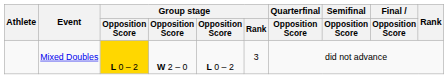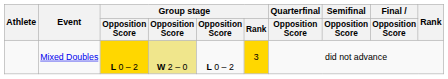(172, 67) no background -> (172, 67) khaki background
(256, 58) no background -> (256, 58) gold background
